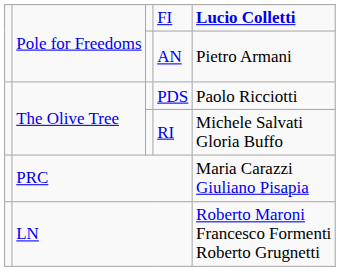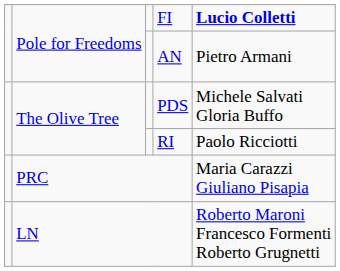(247, 95) Paolo Ricciotti -> (250, 105) Michele Salvati Gloria Buffo
(250, 132) Michele Salvati Gloria Buffo -> (247, 141) Paolo Ricciotti
